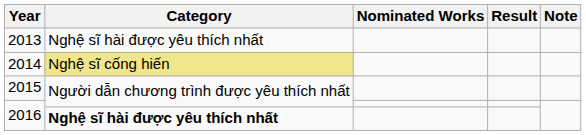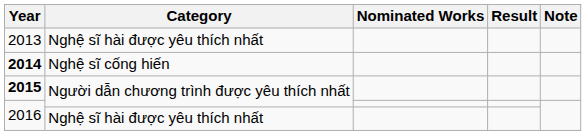(25, 64) normal -> (25, 64) bold
(109, 64) khaki background -> (109, 64) no background
(25, 87) normal -> (25, 87) bold
(163, 118) bold -> (156, 118) normal
